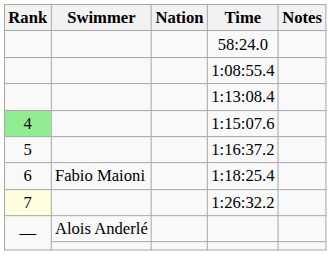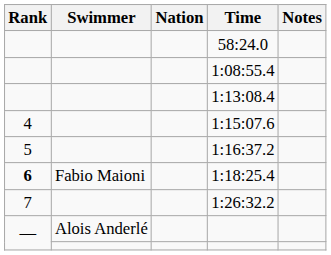(28, 123) lightgreen background -> (28, 123) no background
(28, 176) normal -> (28, 176) bold
(28, 202) lightyellow background -> (28, 202) no background
